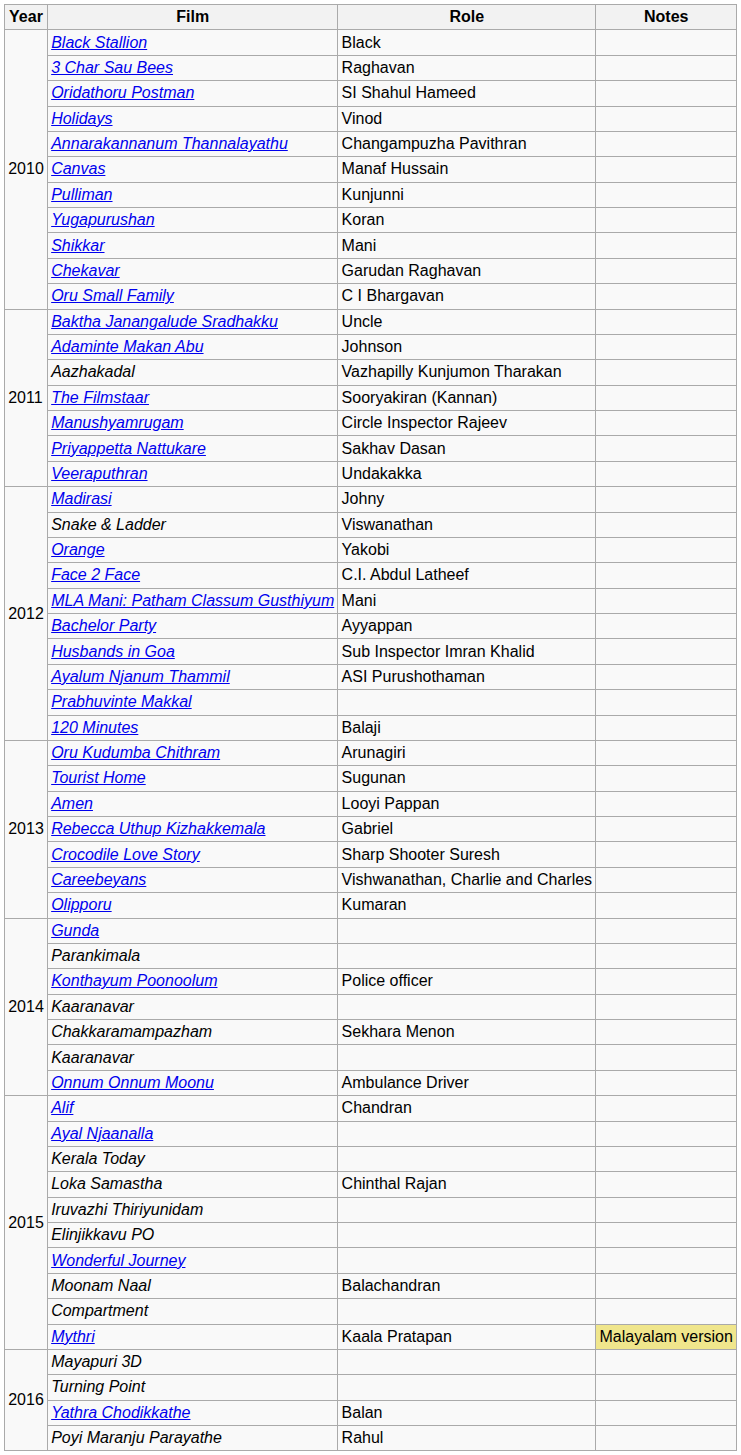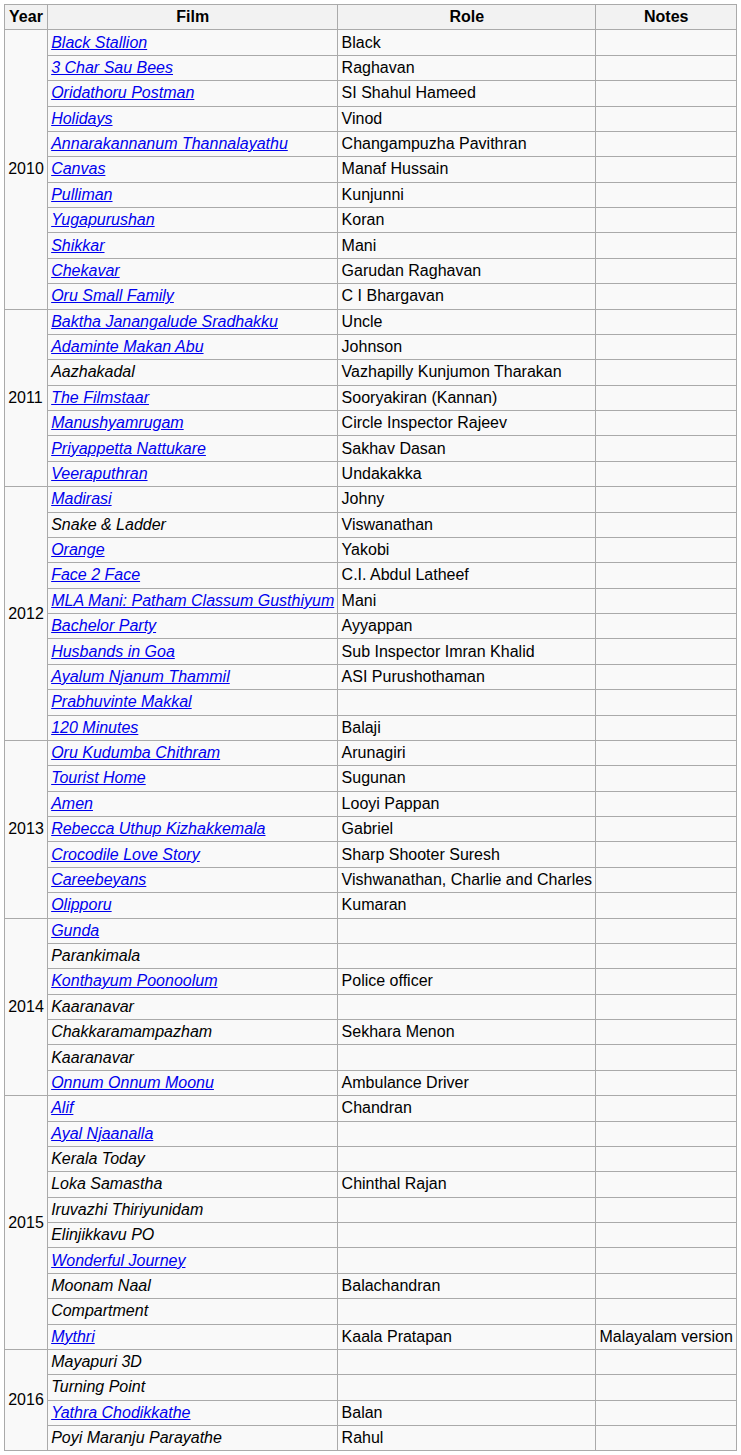(666, 1336) khaki background -> (666, 1336) no background
